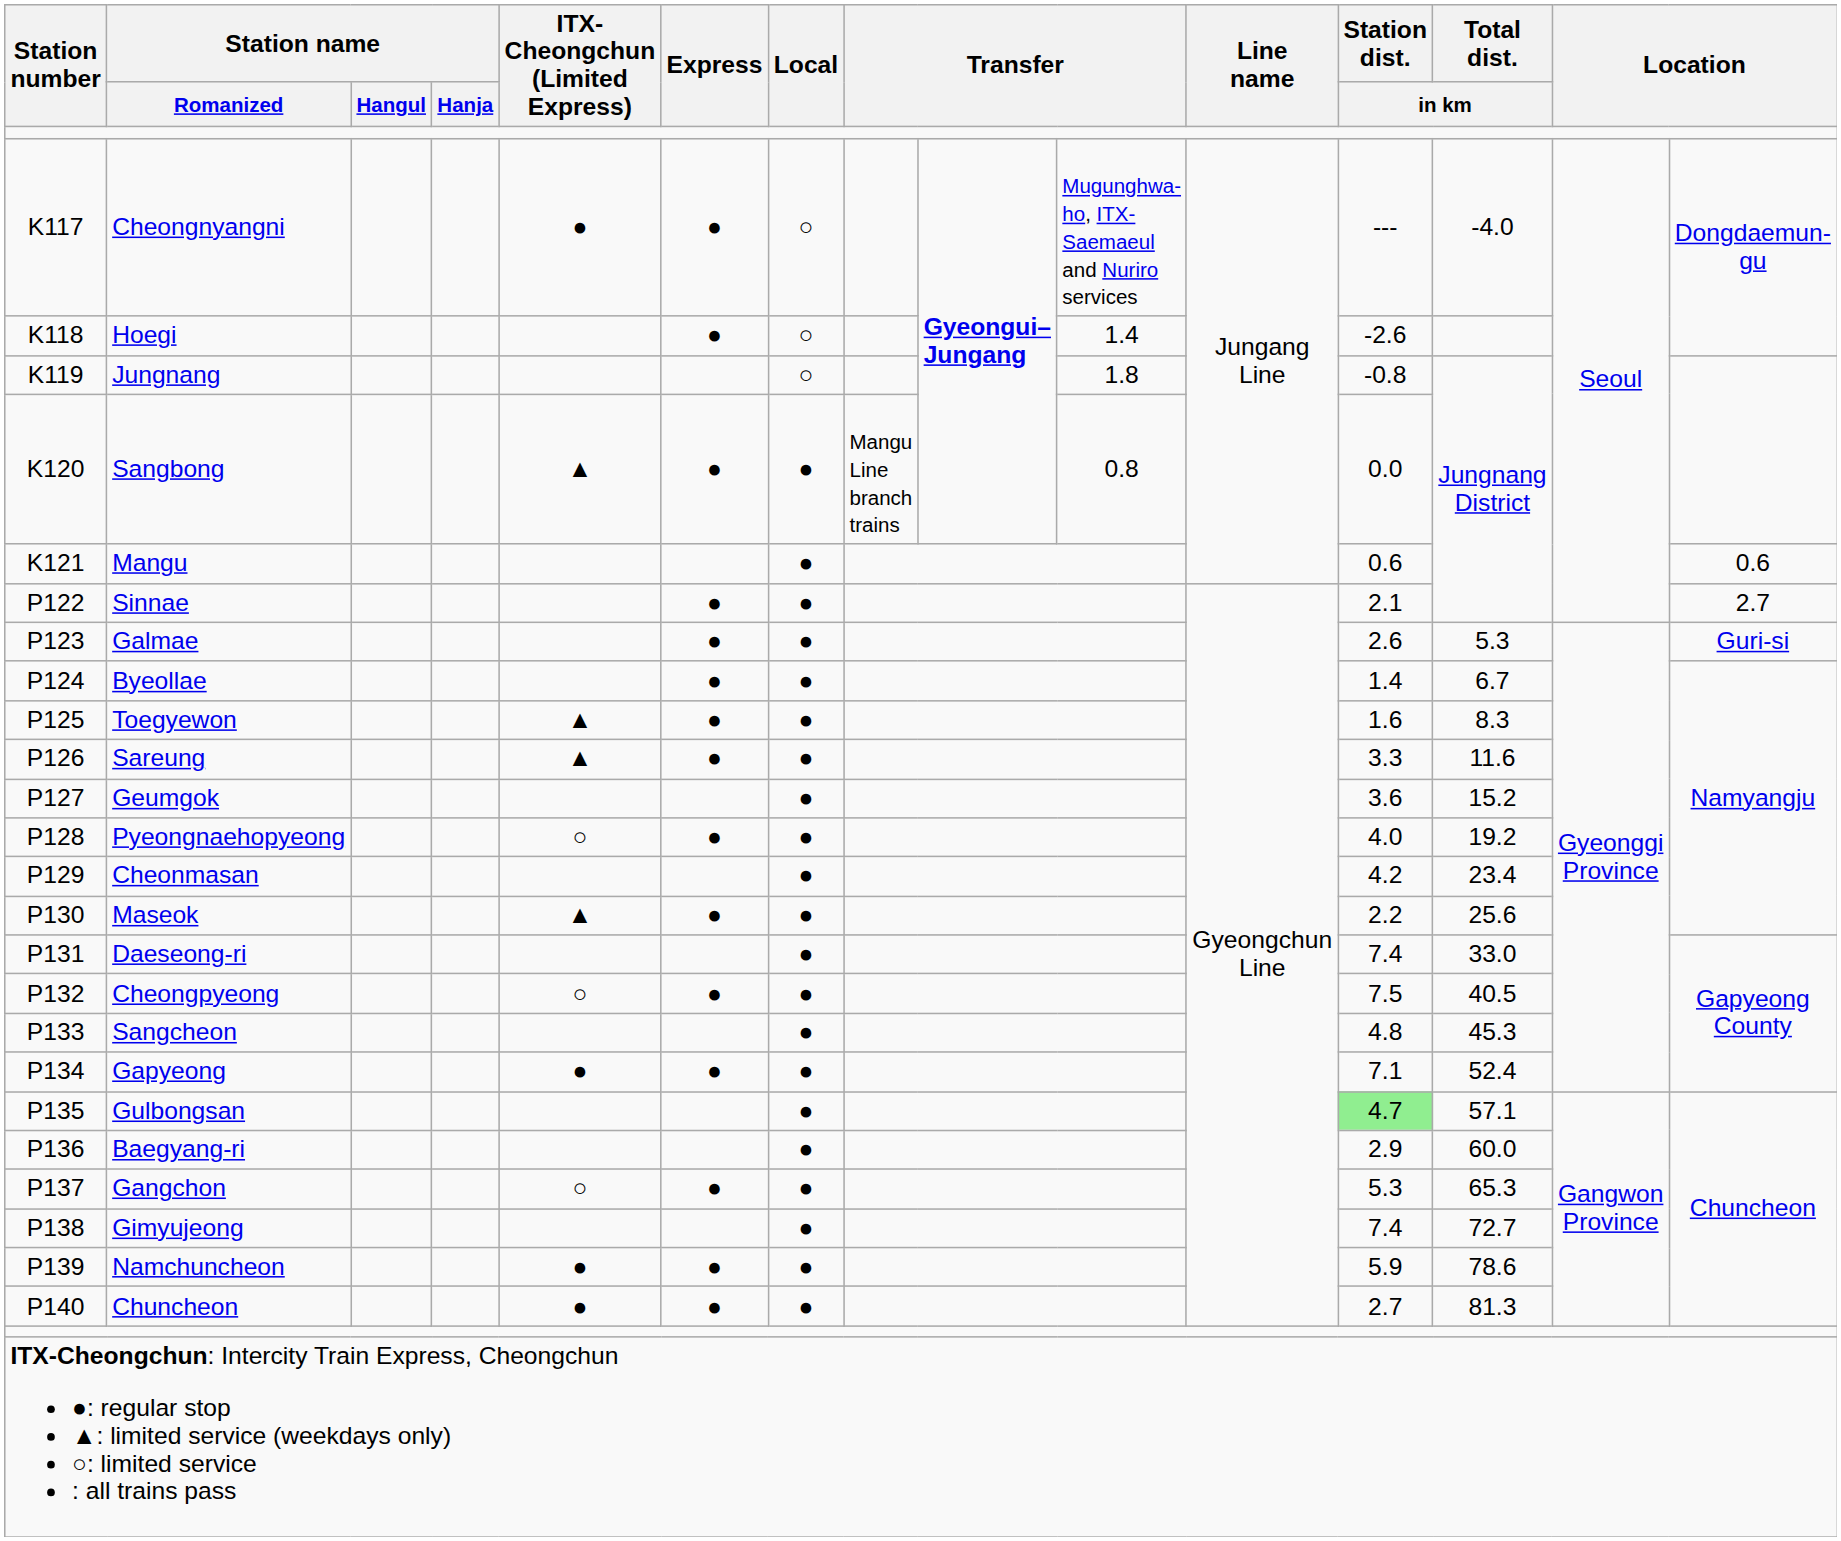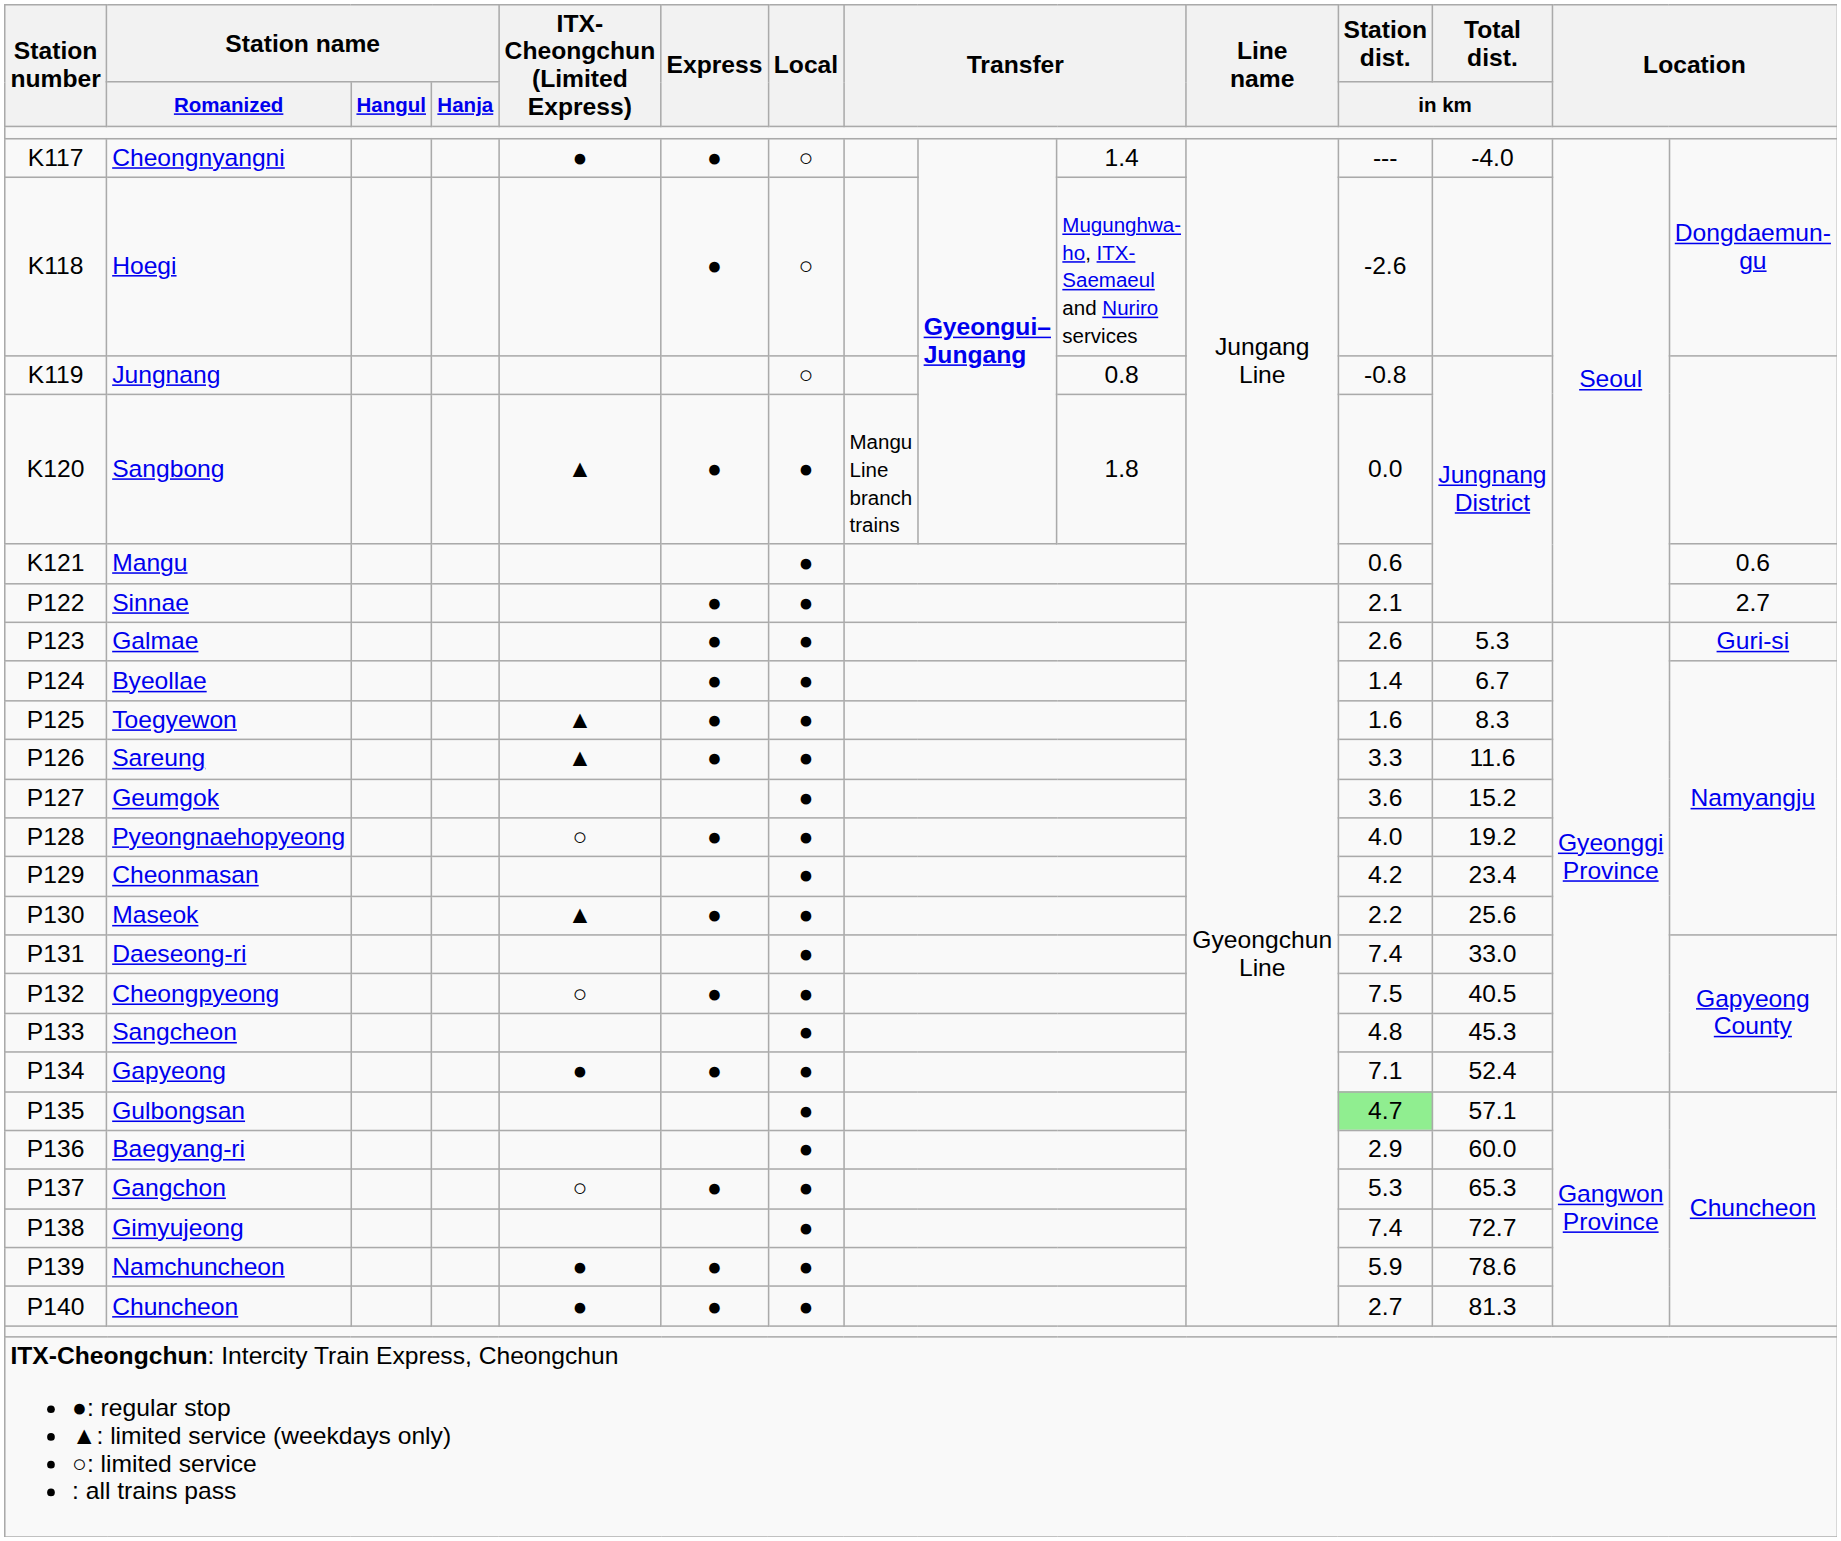(1122, 242) Mugunghwa-ho, ITX-Saemaeul and Nuriro services -> (1122, 157) 1.4
(1122, 335) 1.4 -> (1122, 281) Mugunghwa-ho, ITX-Saemaeul and Nuriro services
(1122, 374) 1.8 -> (1122, 374) 0.8
(1122, 468) 0.8 -> (1122, 468) 1.8
